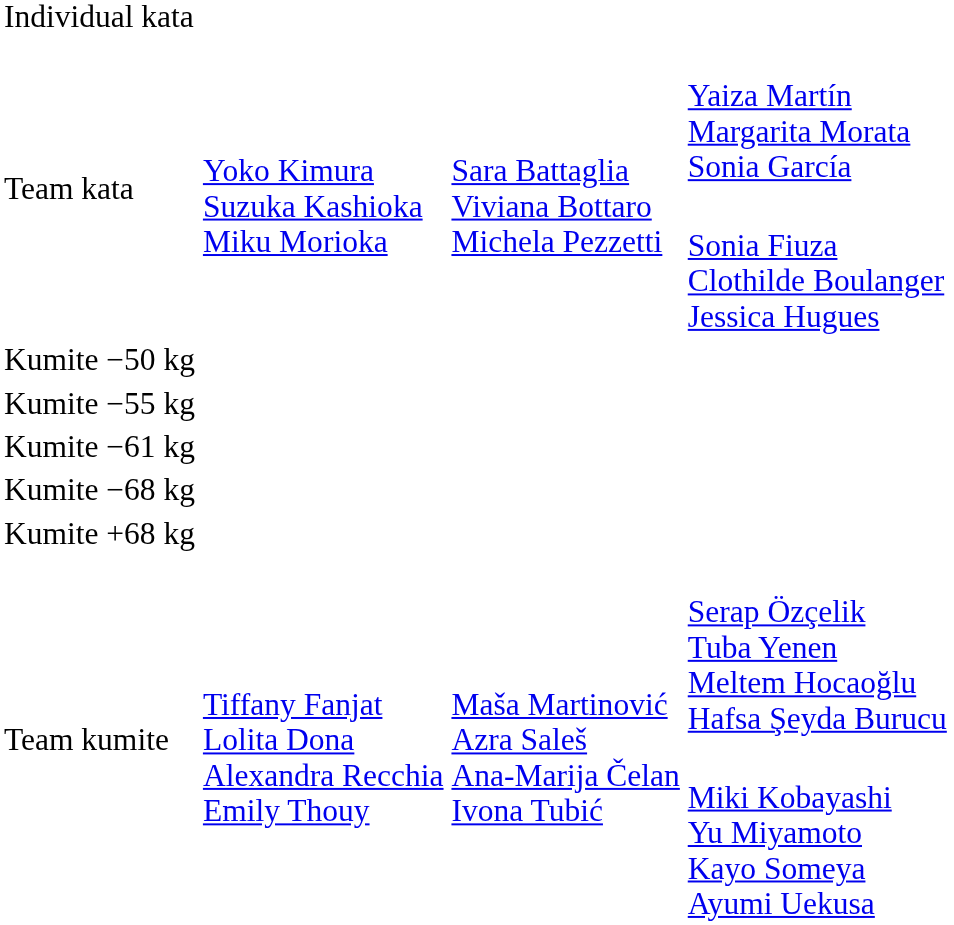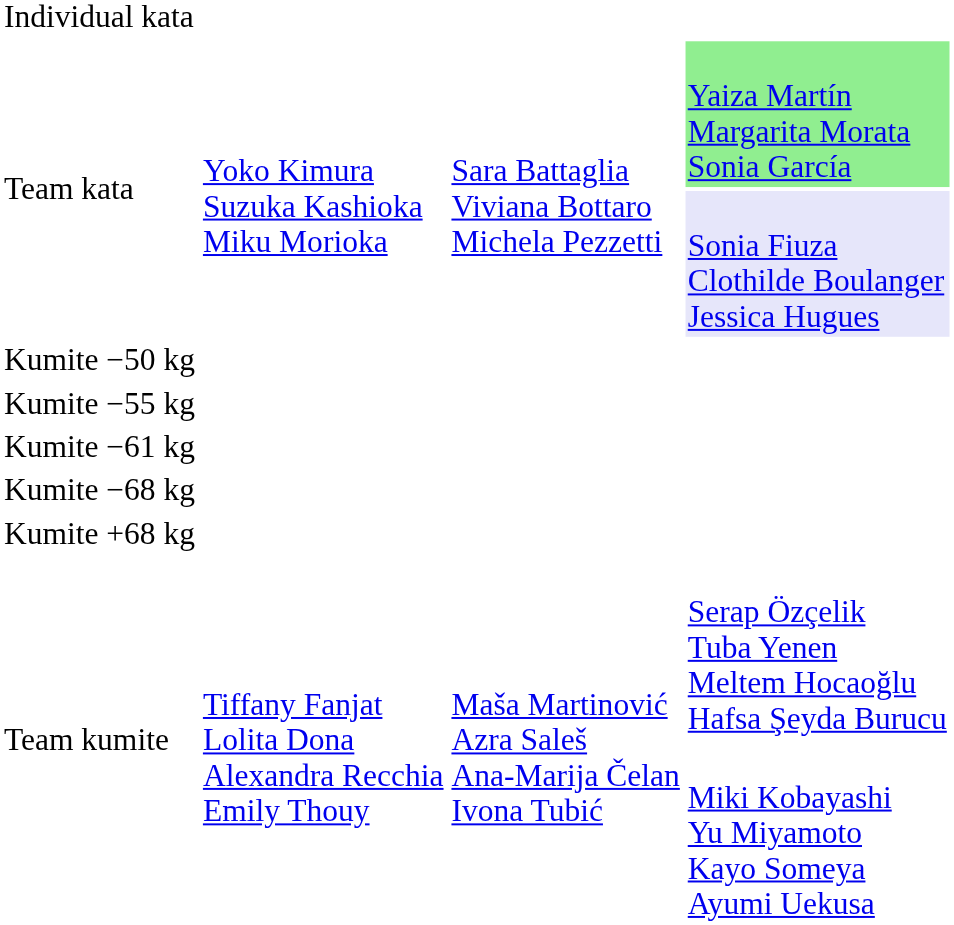(799, 131) no background -> (799, 131) lightgreen background
(816, 281) no background -> (816, 281) lavender background
